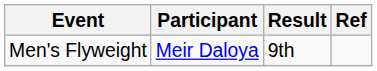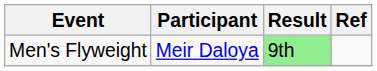(281, 51) no background -> (281, 51) lightgreen background
